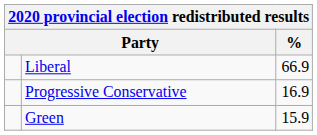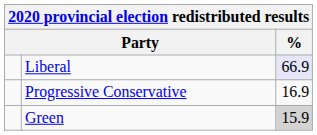(295, 67) no background -> (295, 67) lavender background
(295, 117) no background -> (295, 117) lightgrey background
